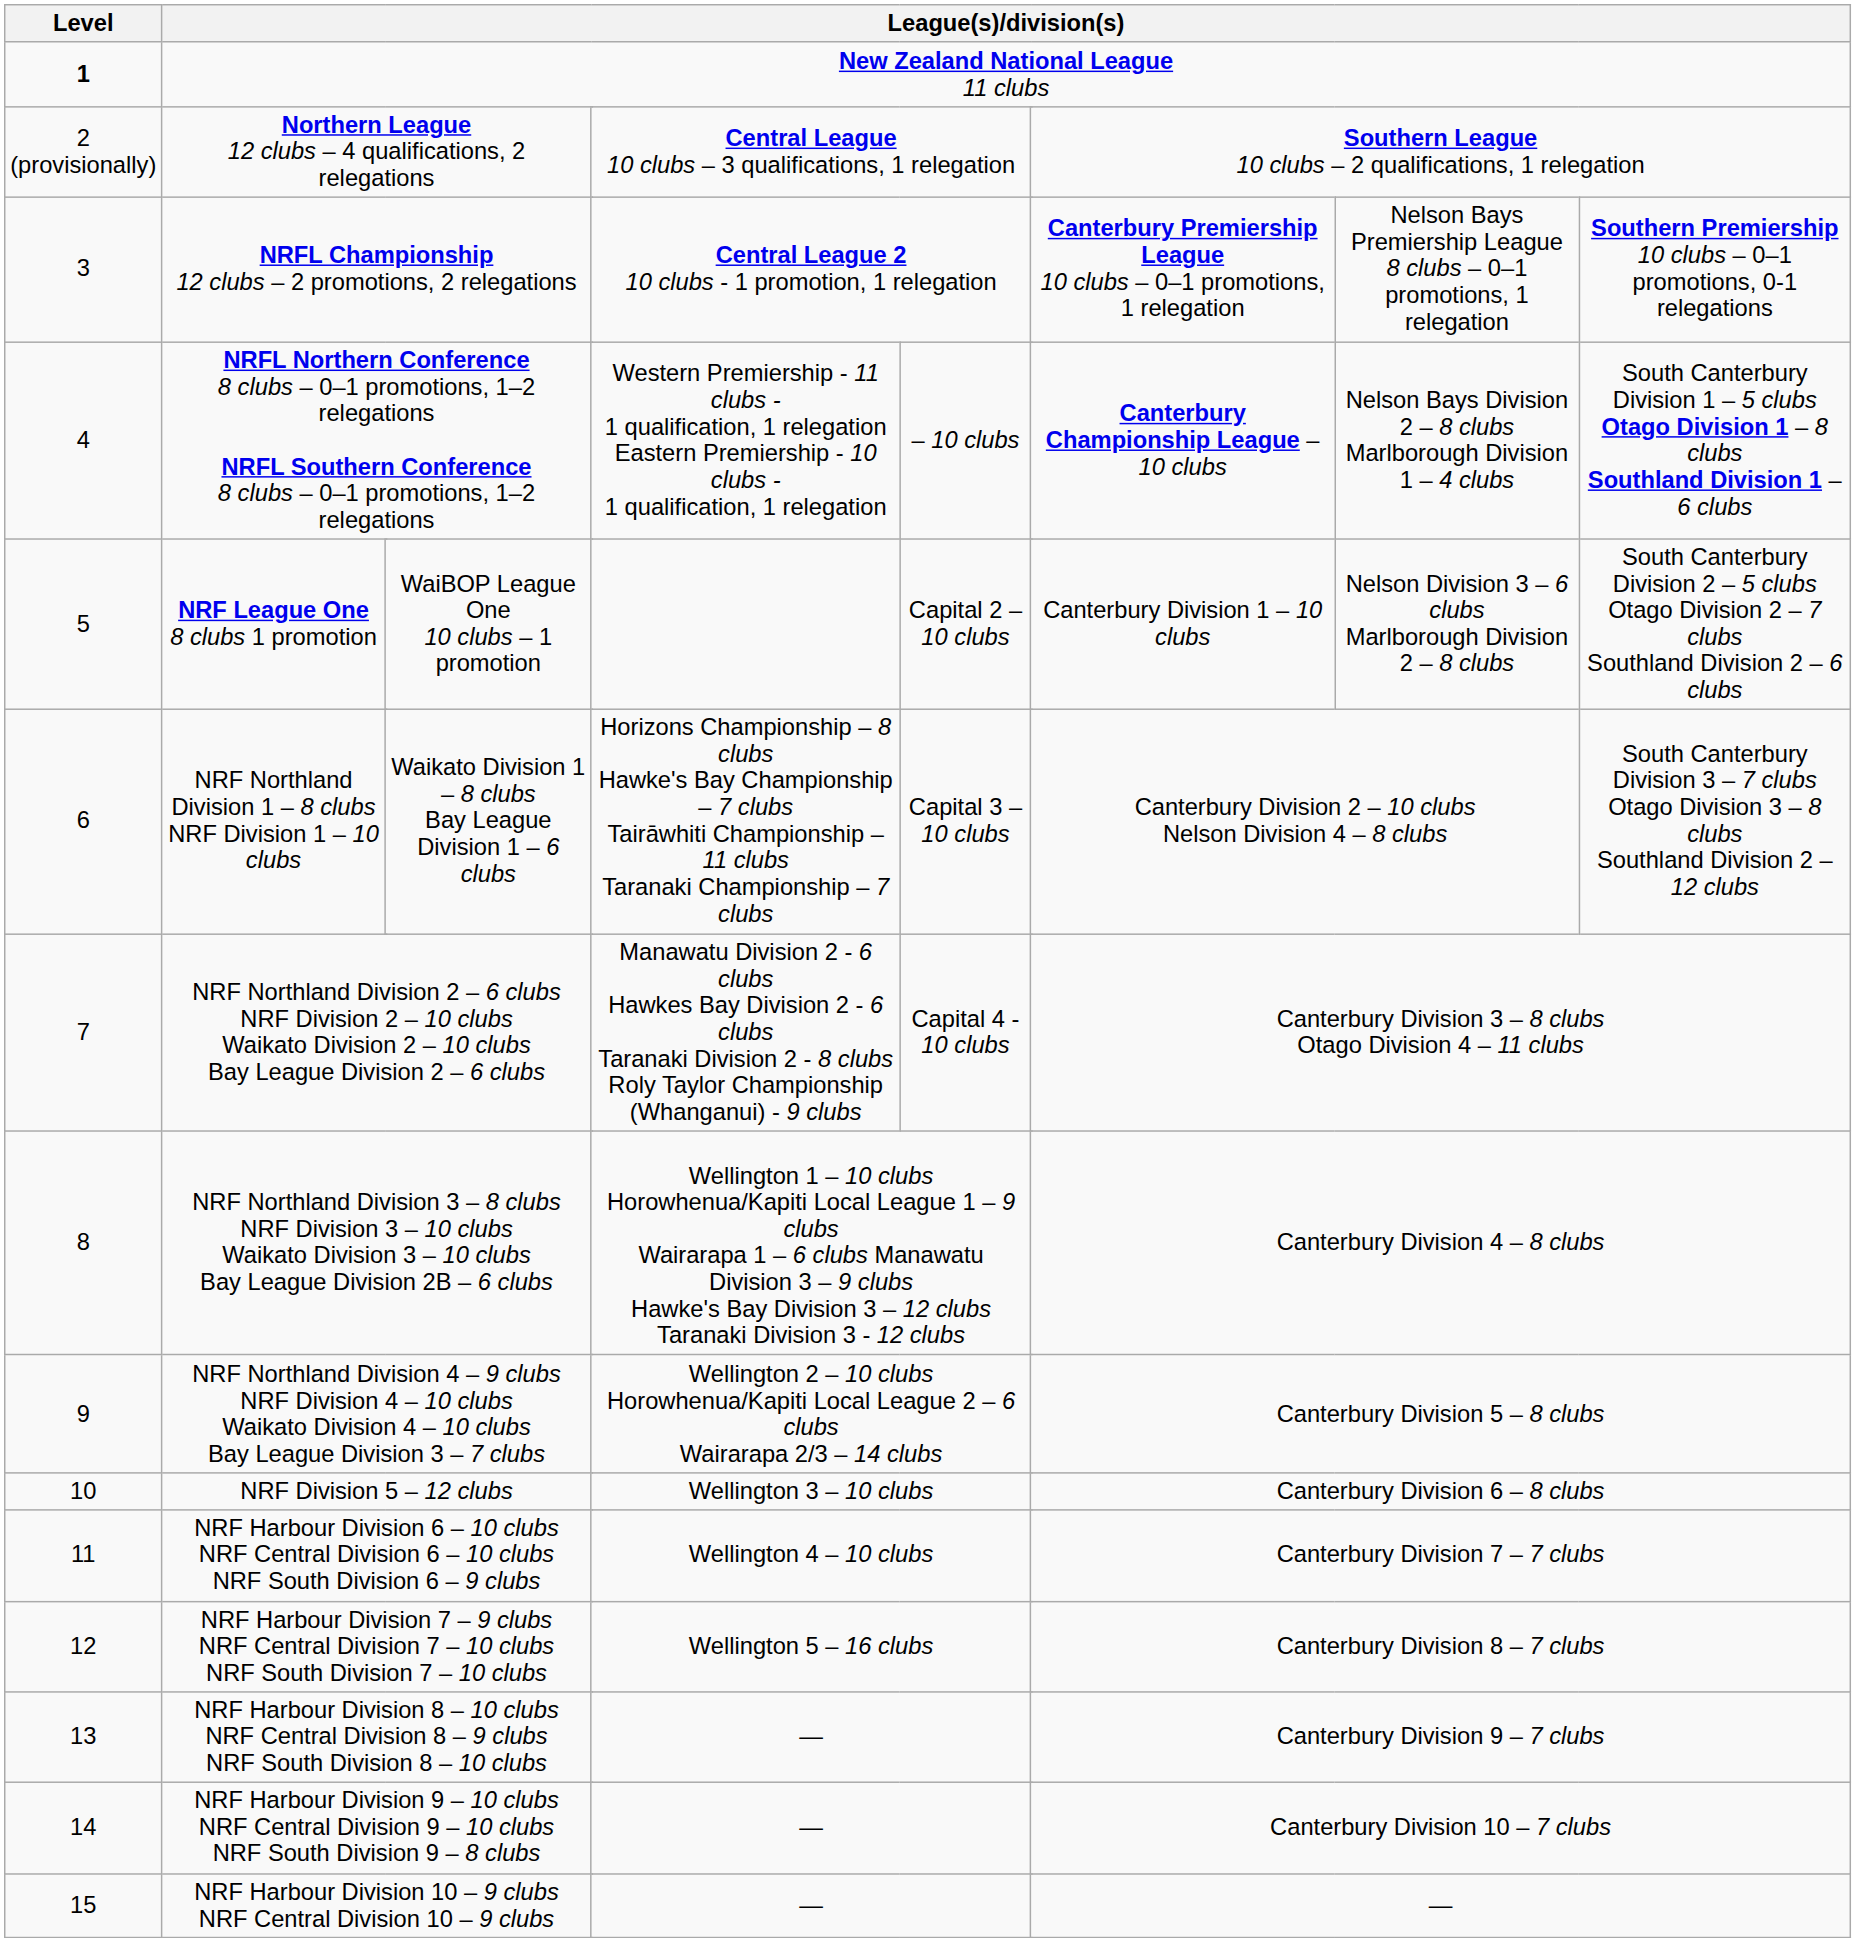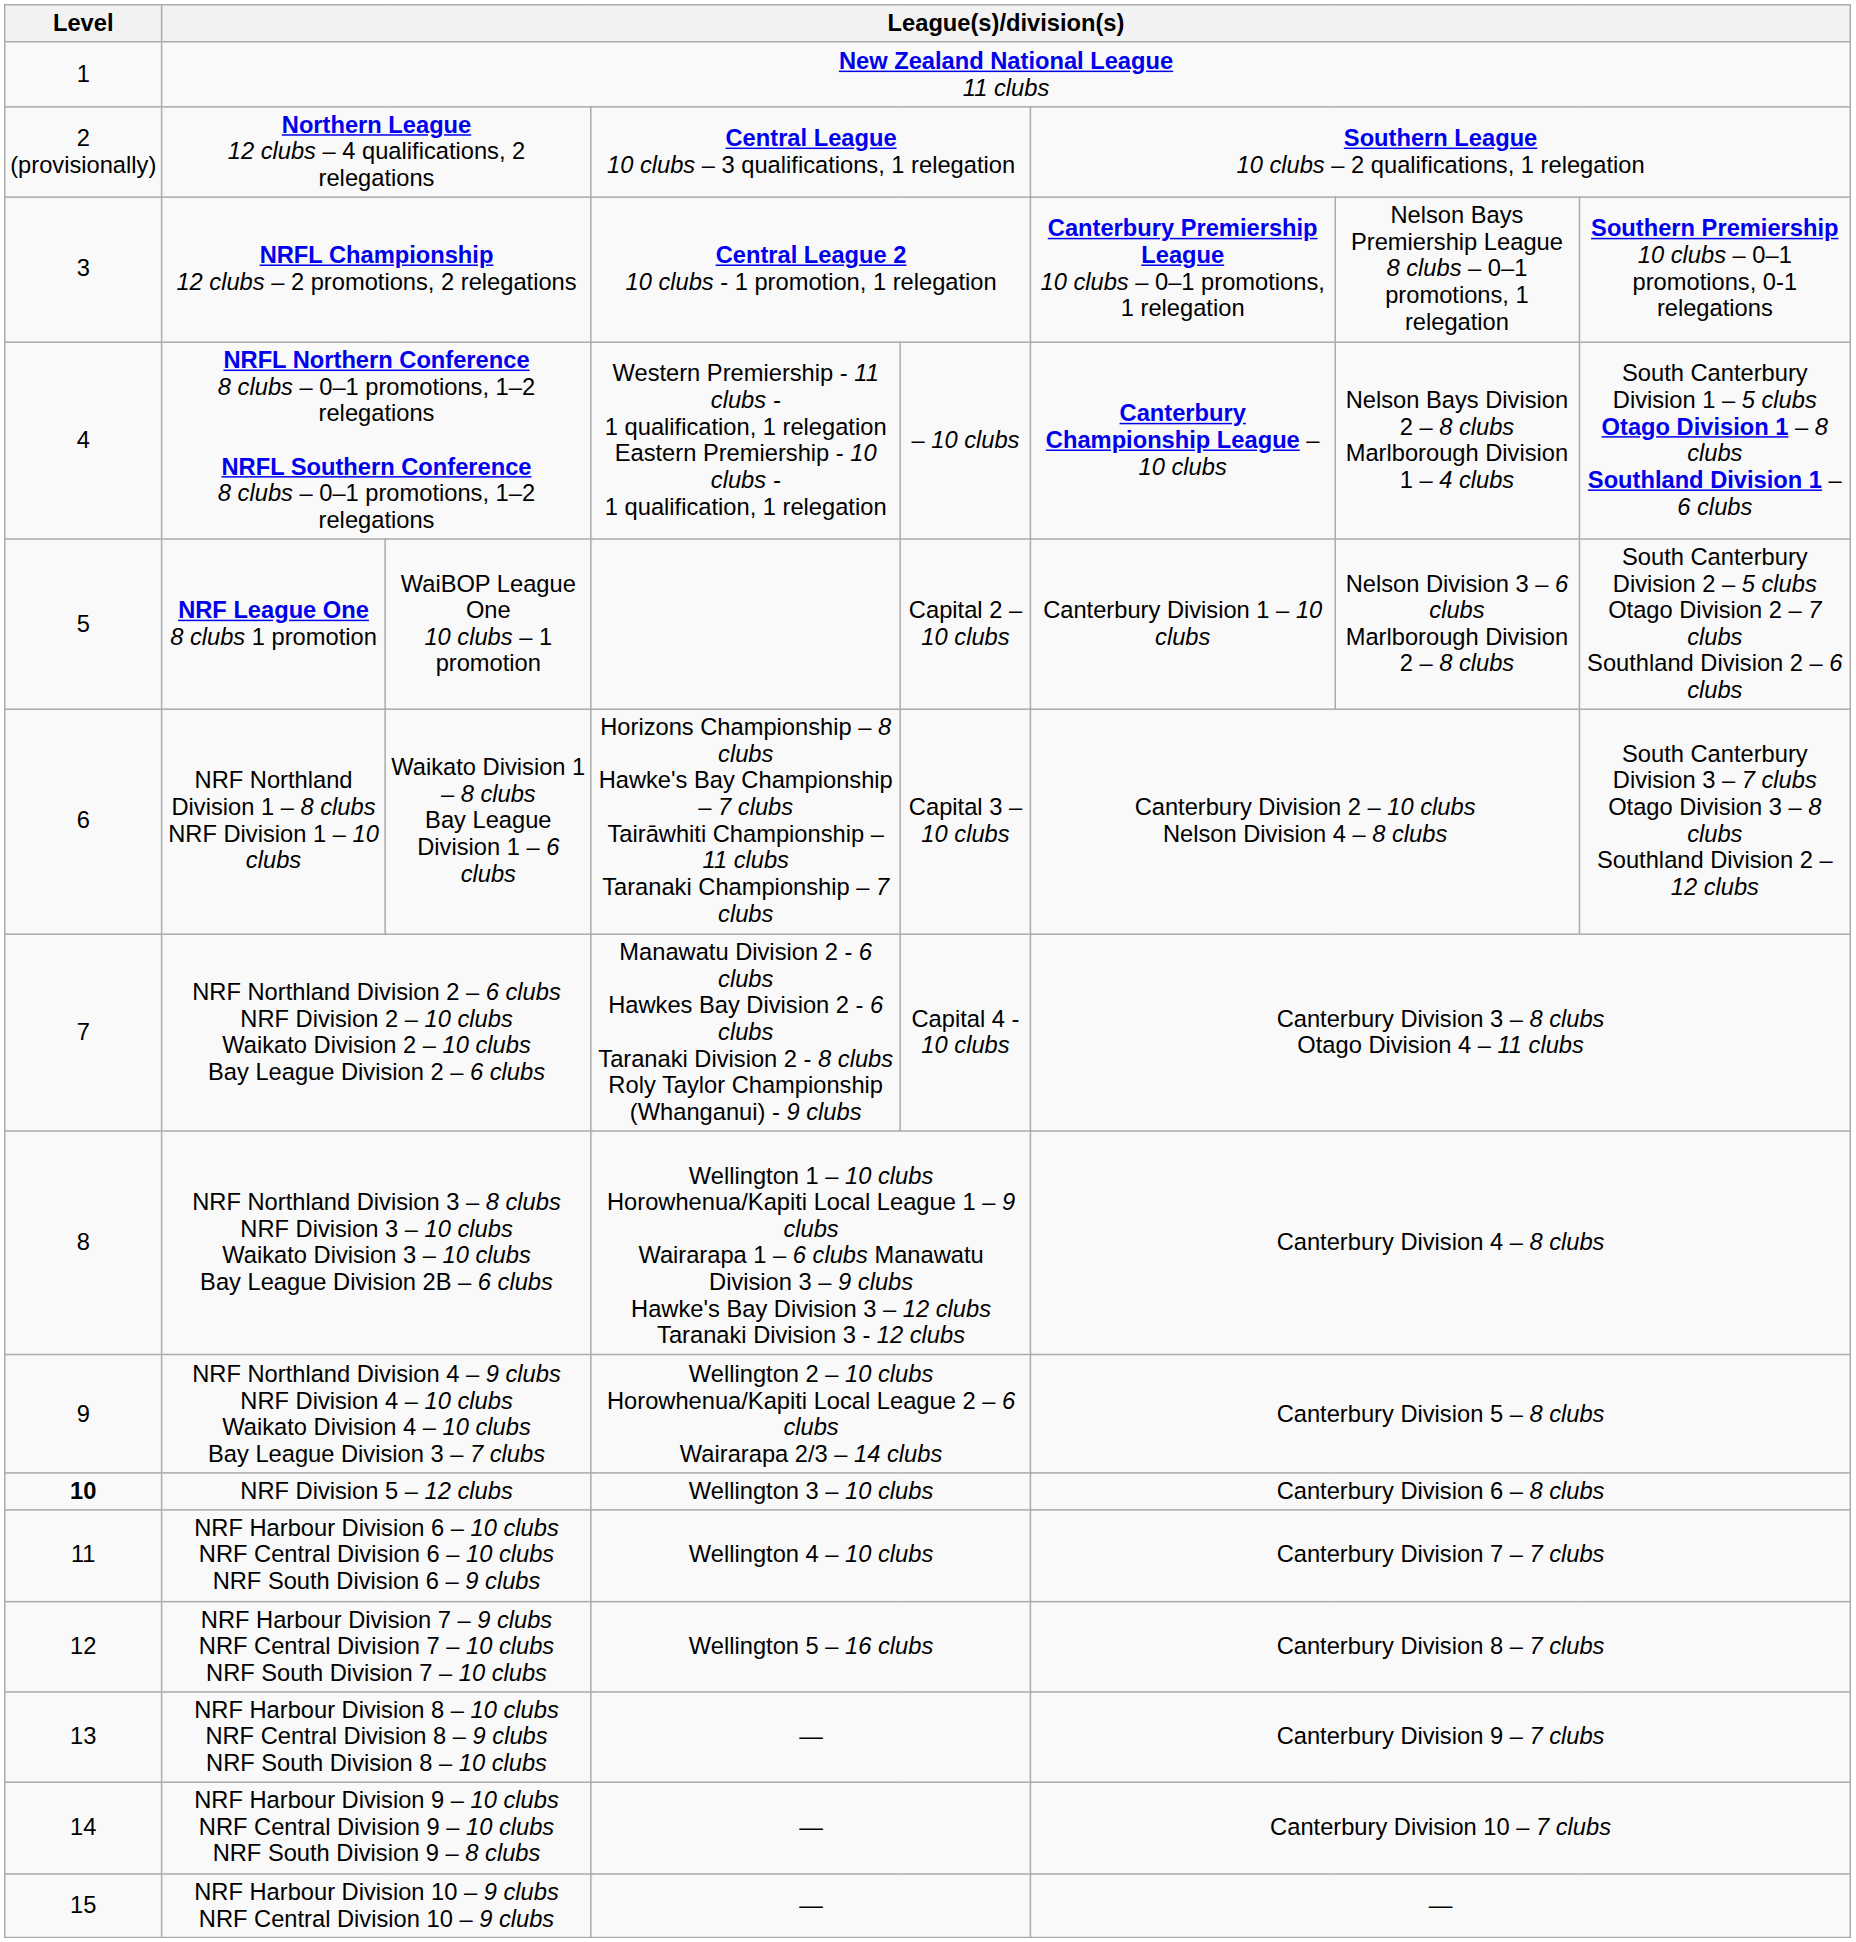(83, 74) bold -> (83, 74) normal
(83, 1491) normal -> (83, 1491) bold
